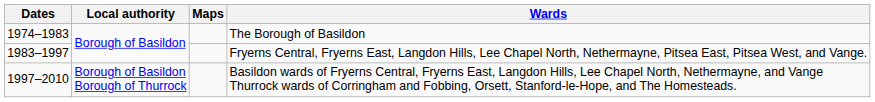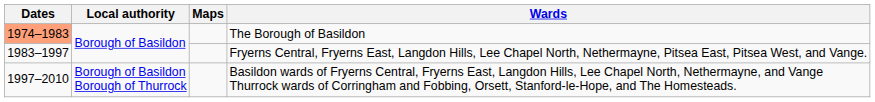(38, 33) no background -> (38, 33) lightsalmon background
